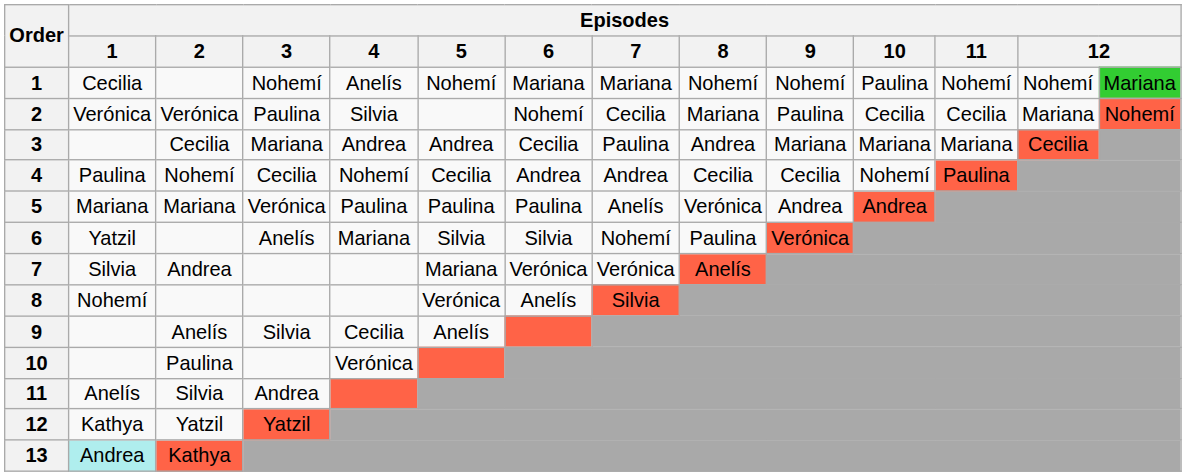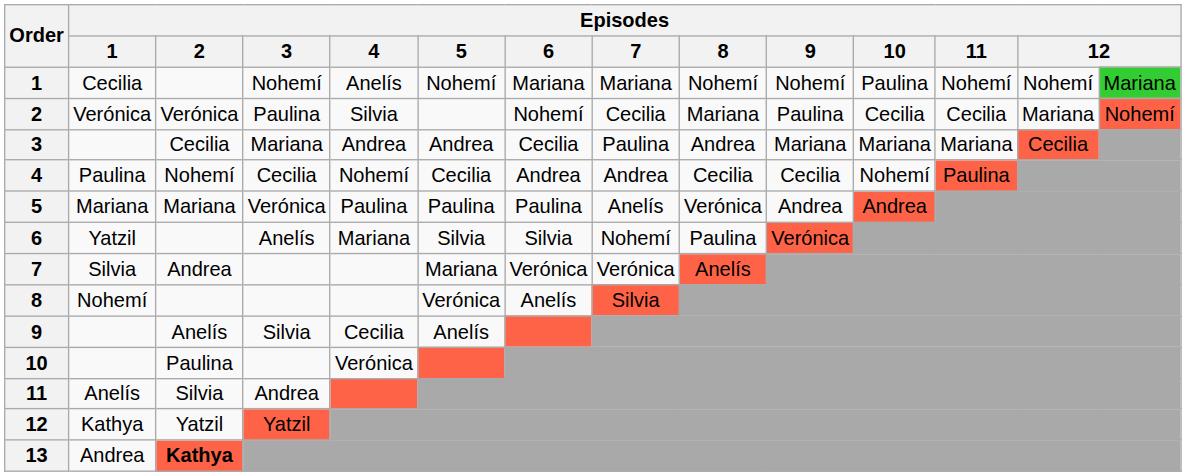(112, 455) paleturquoise background -> (112, 455) no background
(199, 455) normal -> (199, 455) bold
